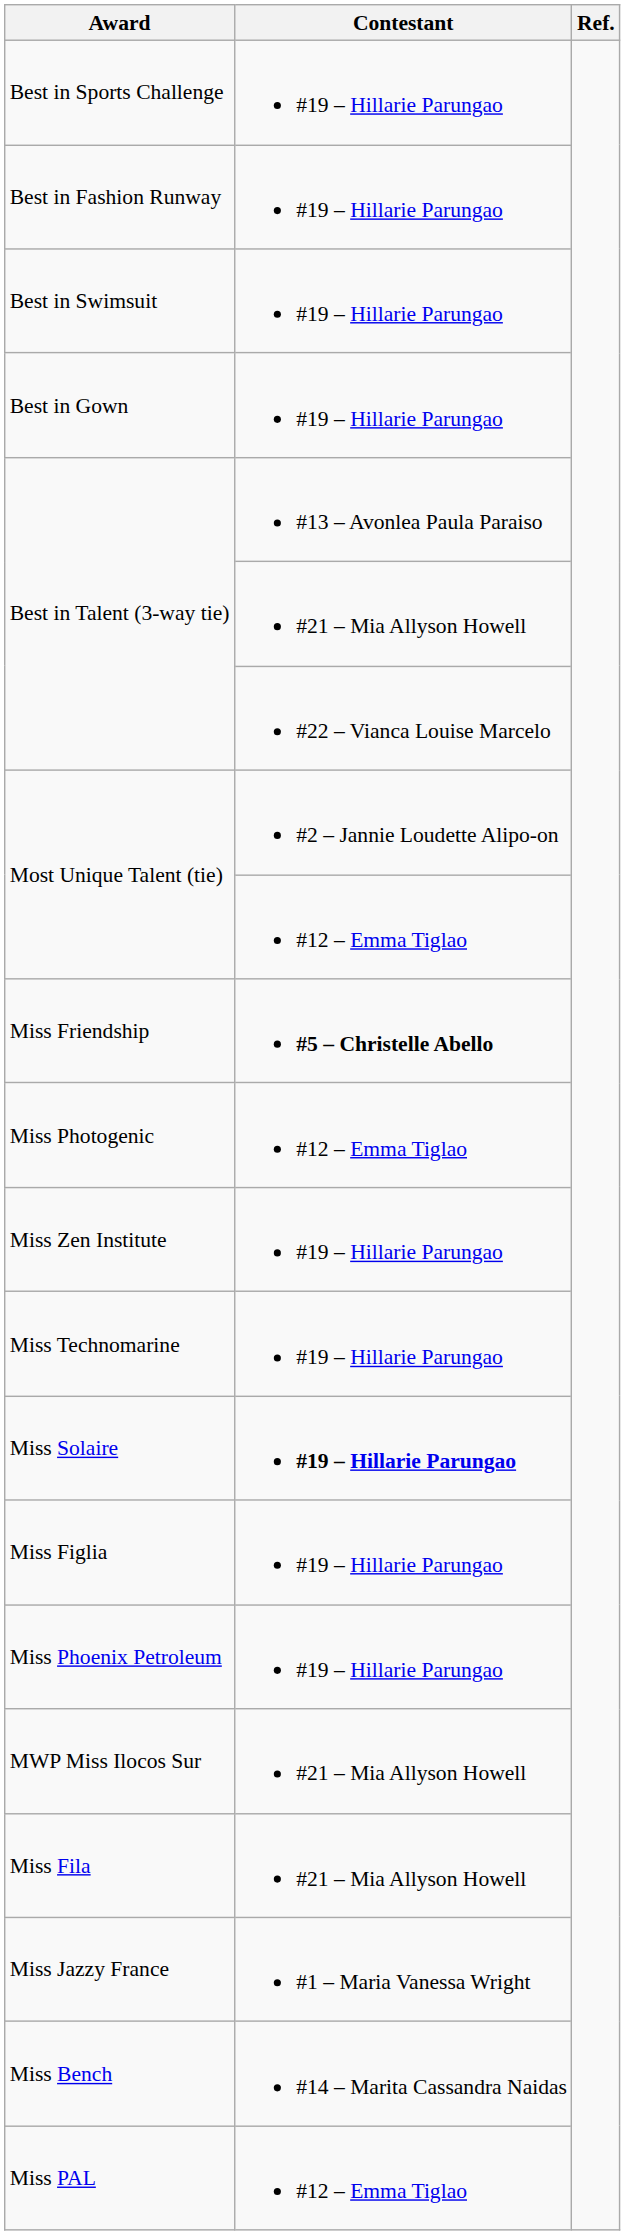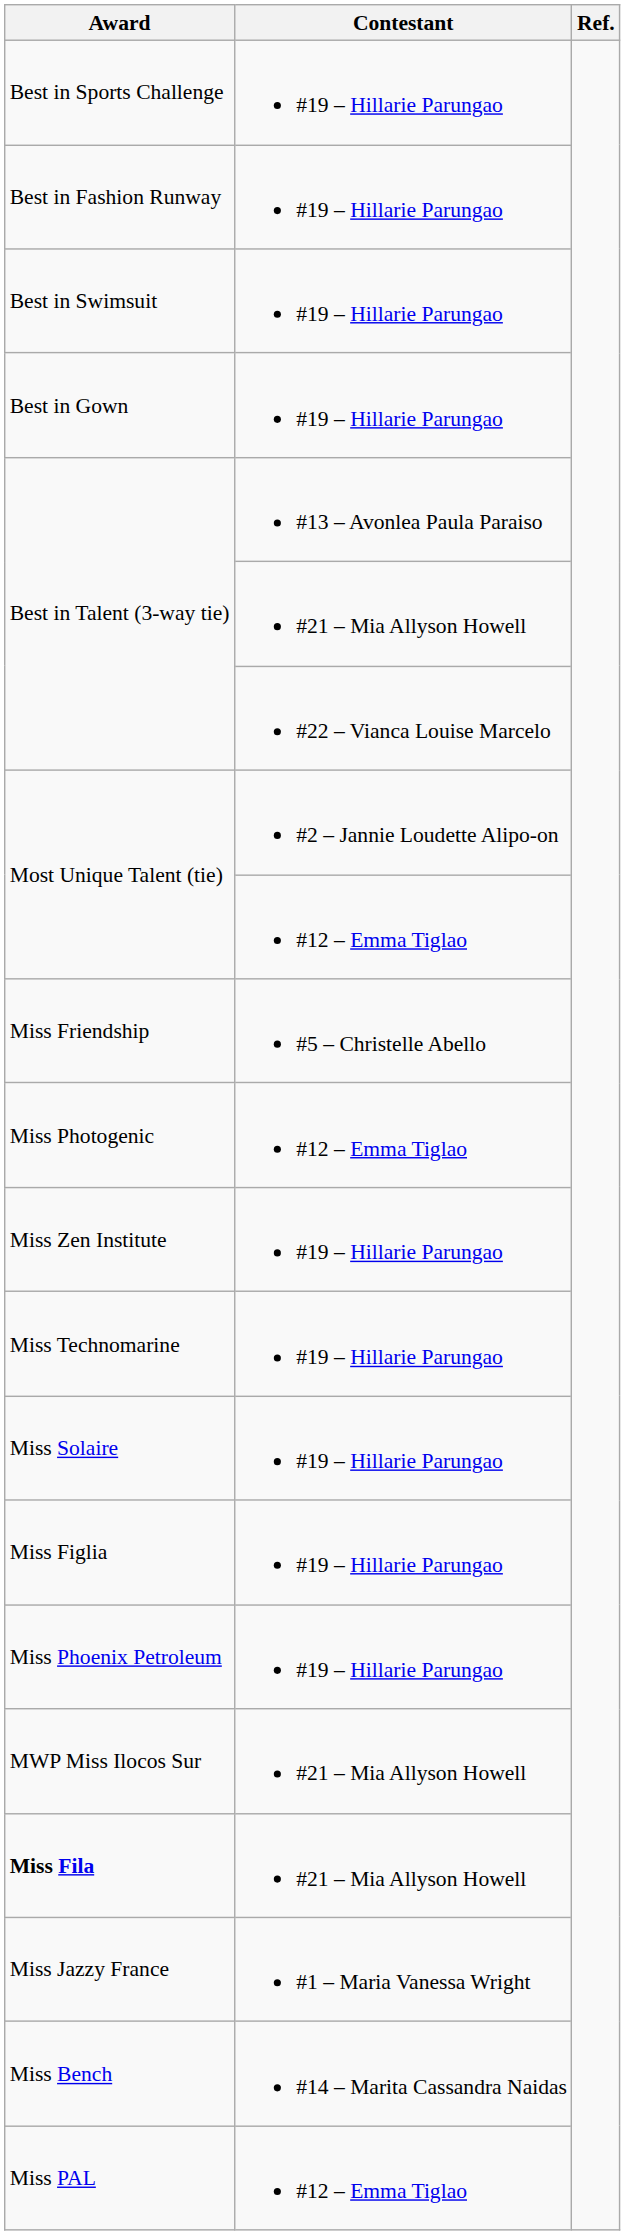(403, 1044) bold -> (403, 1044) normal
(403, 1461) bold -> (403, 1461) normal
(50, 1865) normal -> (52, 1865) bold
